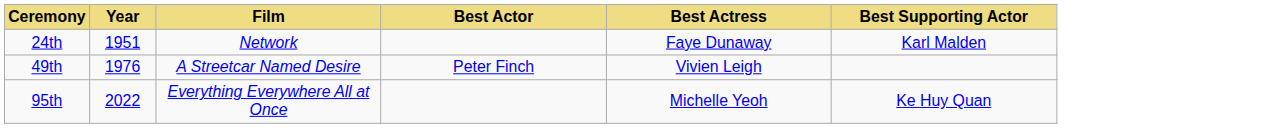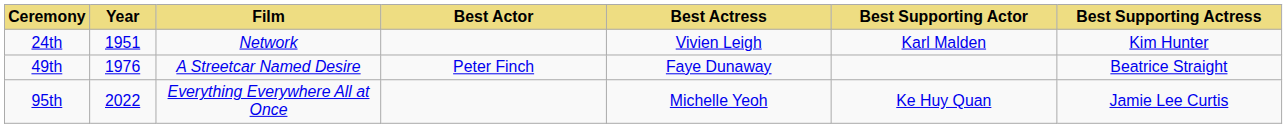+ column: (1169, 17)
(719, 42) Faye Dunaway -> (719, 42) Vivien Leigh
(719, 67) Vivien Leigh -> (719, 67) Faye Dunaway
